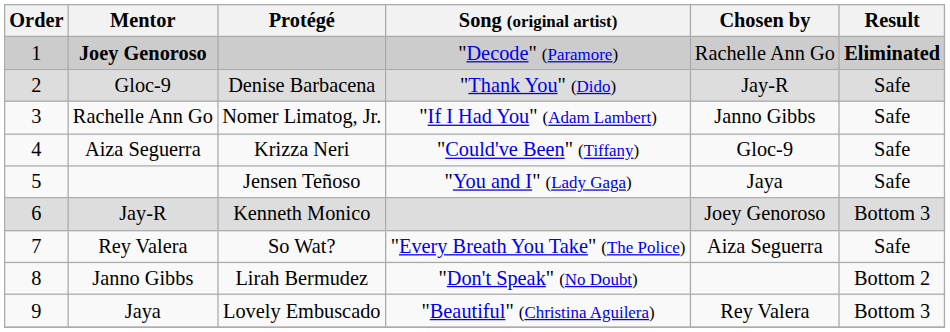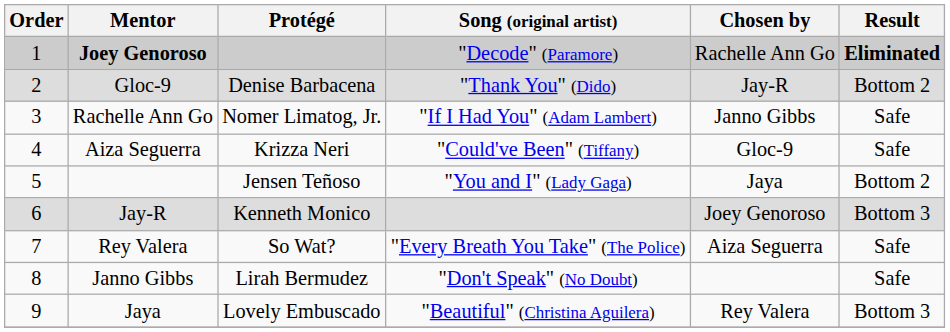(892, 85) Safe -> (892, 85) Bottom 2
(892, 181) Safe -> (892, 181) Bottom 2
(892, 278) Bottom 2 -> (892, 278) Safe
